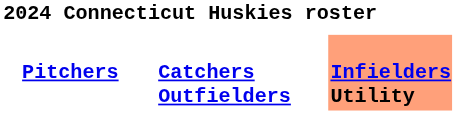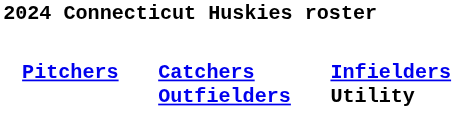(391, 85) lightsalmon background -> (391, 85) no background
